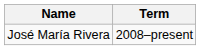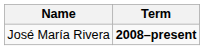(154, 34) normal -> (156, 34) bold
